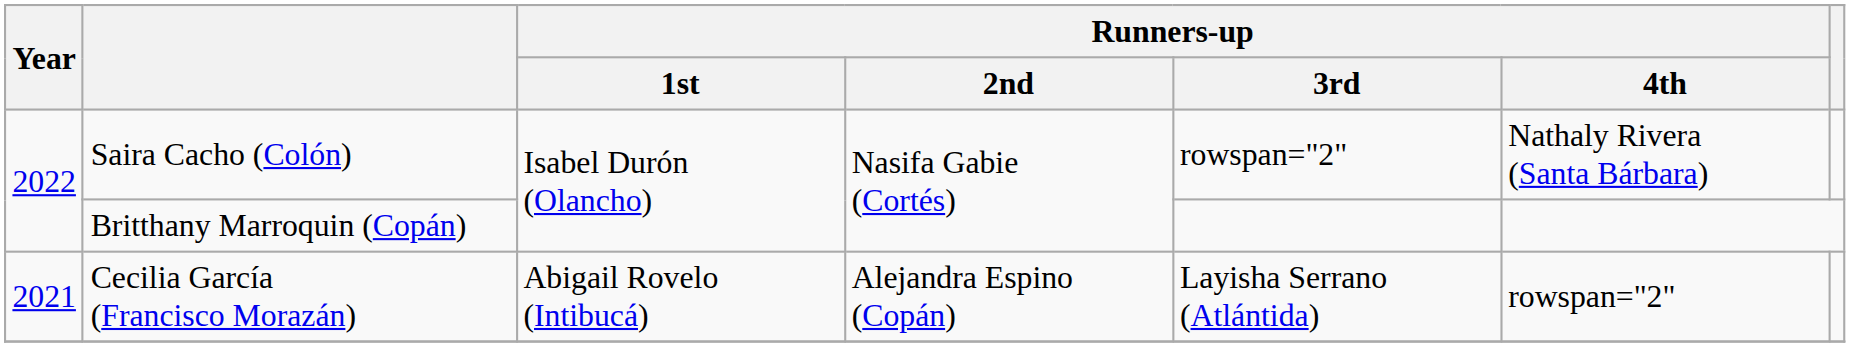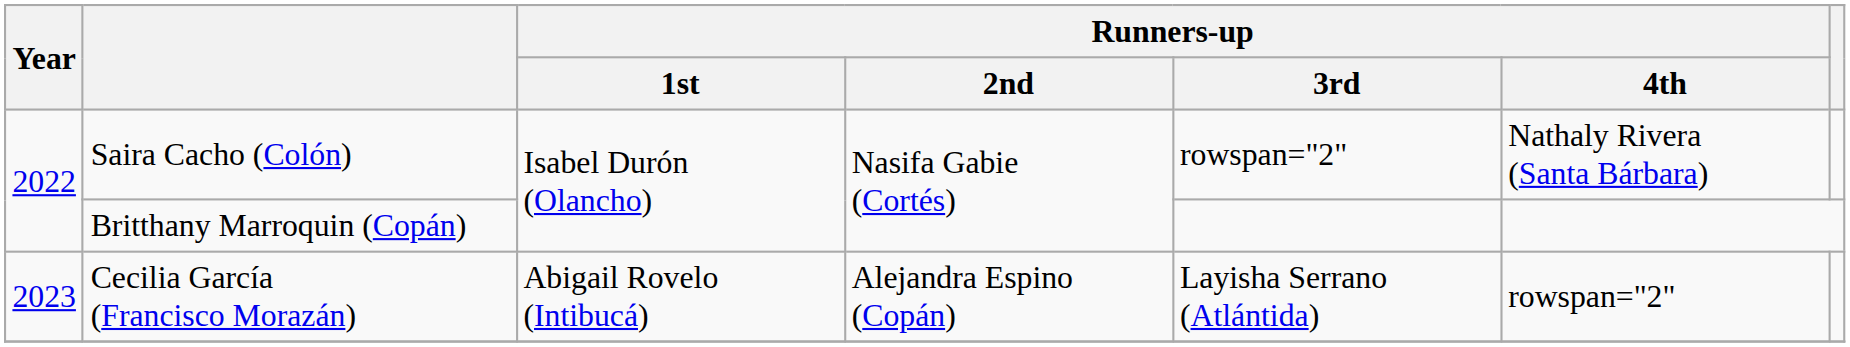(44, 296) 2021 -> (44, 296) 2023
